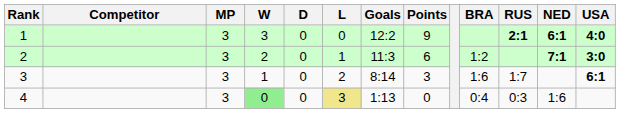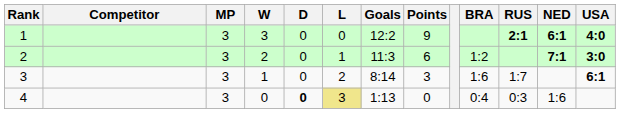(264, 98) lightgreen background -> (264, 98) no background
(303, 98) normal -> (303, 98) bold
